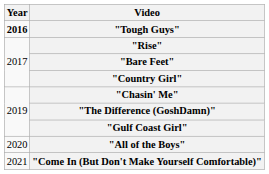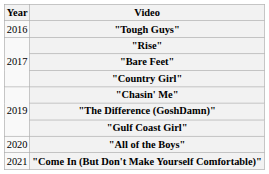(17, 29) bold -> (17, 29) normal
